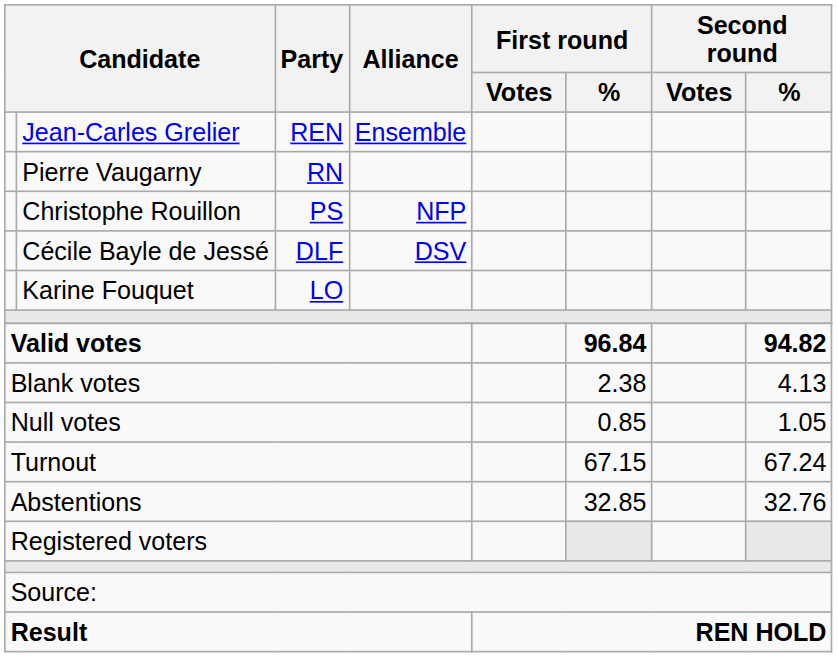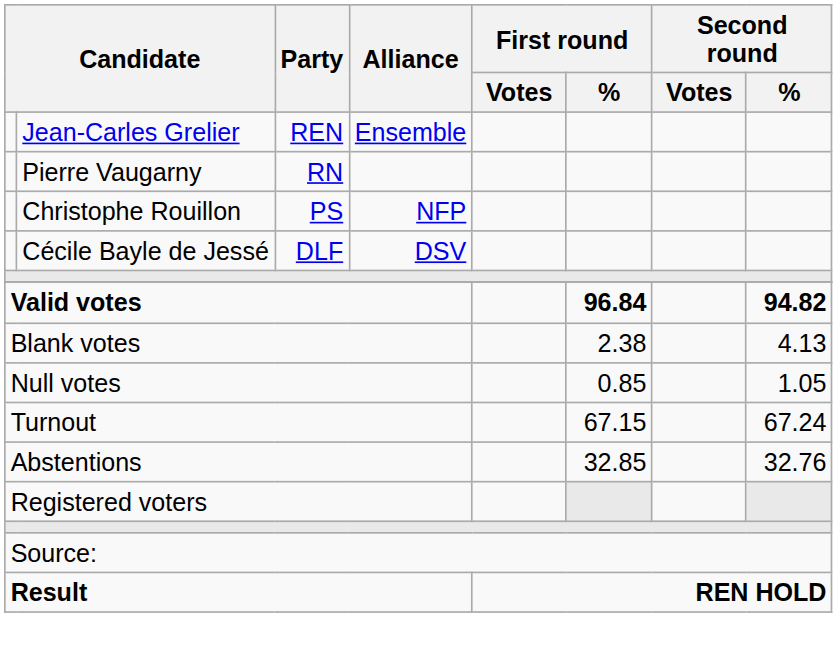- row: (108, 291)
